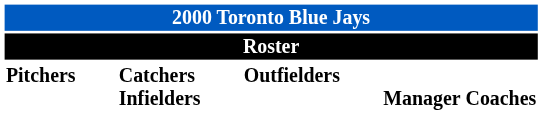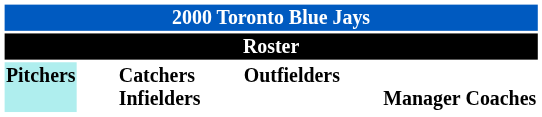(41, 75) no background -> (41, 75) paleturquoise background
